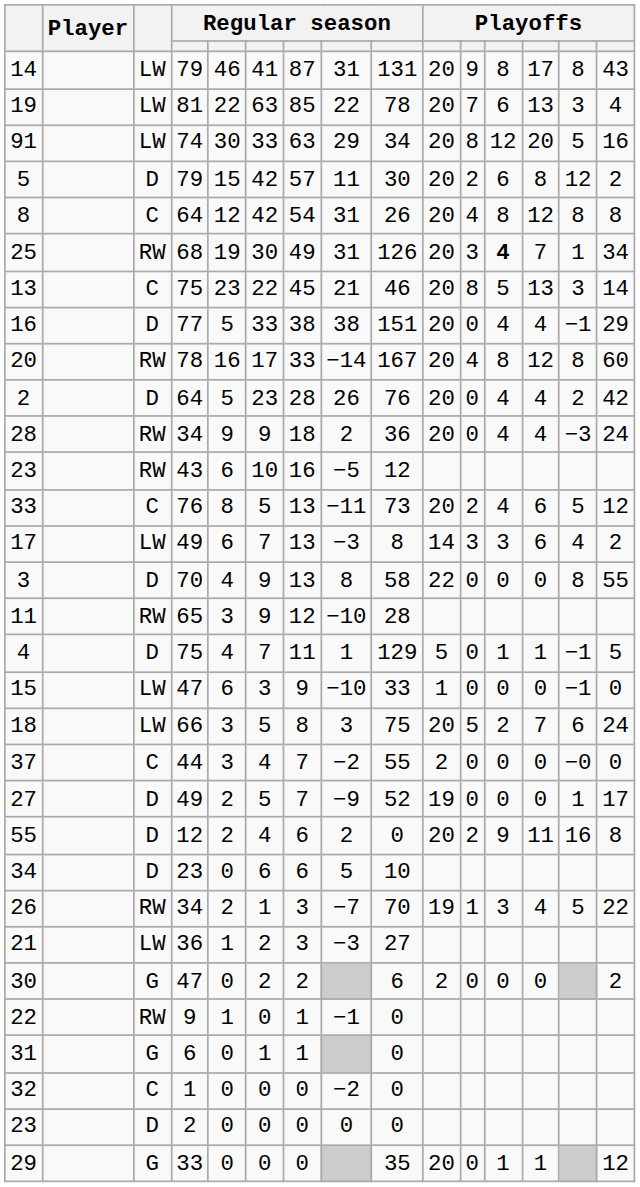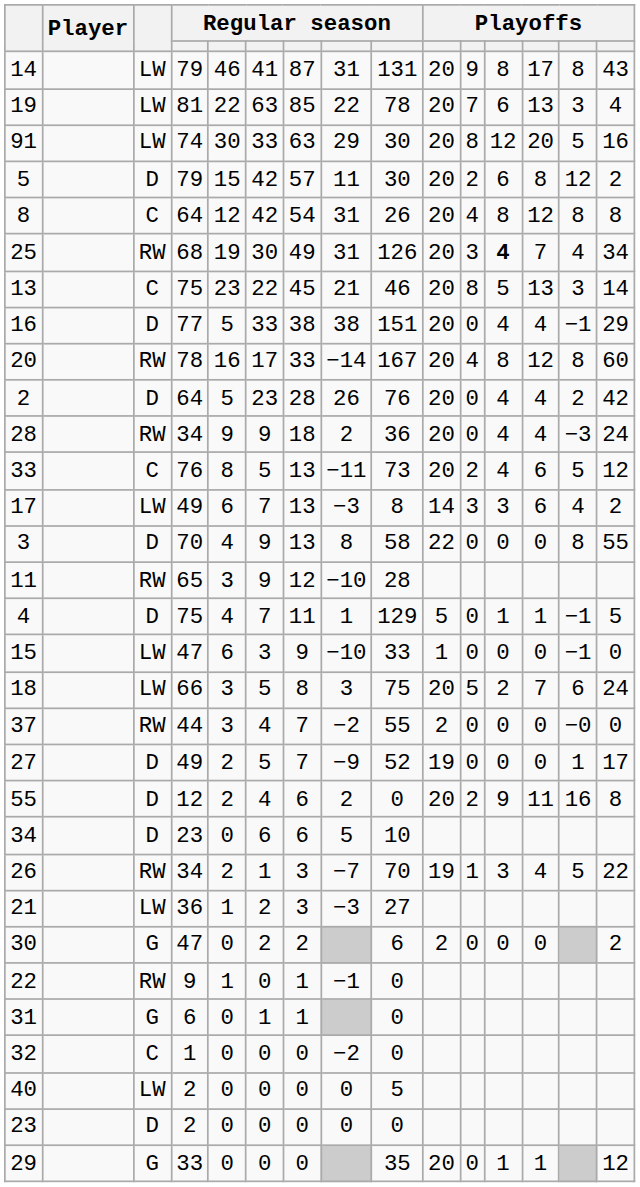(397, 143) 34 -> (397, 143) 30
(578, 252) 1 -> (578, 252) 4
- row: (24, 471)
(152, 763) C -> (152, 726) RW
+ row: (24, 1091)
